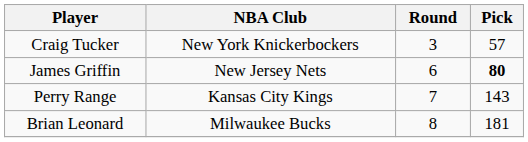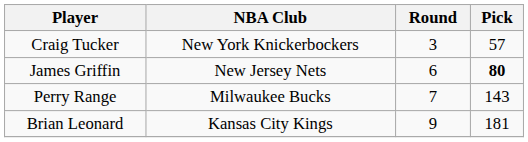(270, 96) Kansas City Kings -> (270, 96) Milwaukee Bucks
(270, 123) Milwaukee Bucks -> (270, 123) Kansas City Kings
(433, 123) 8 -> (433, 123) 9
